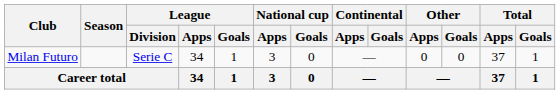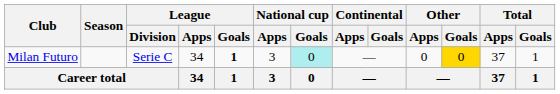(234, 57) normal -> (234, 57) bold
(311, 57) no background -> (311, 57) paleturquoise background
(461, 57) no background -> (461, 57) gold background
